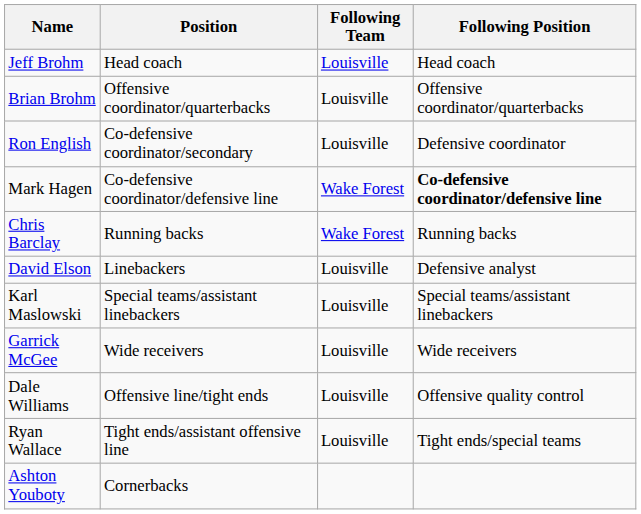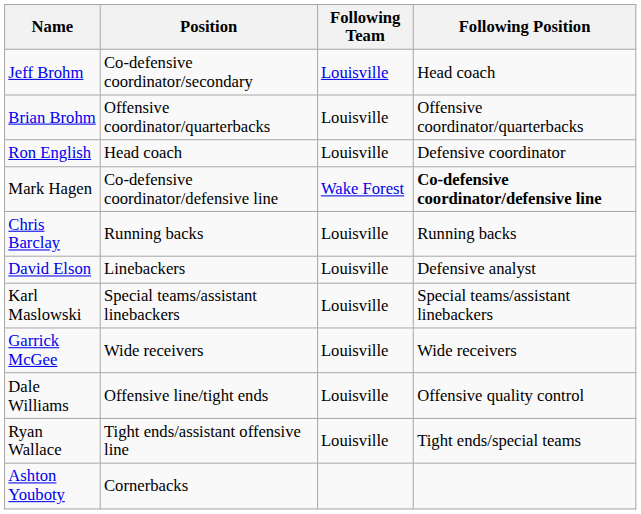(143, 62) Head coach -> (178, 72) Co-defensive coordinator/secondary
(178, 143) Co-defensive coordinator/secondary -> (143, 153) Head coach
(363, 233) Wake Forest -> (355, 233) Louisville
